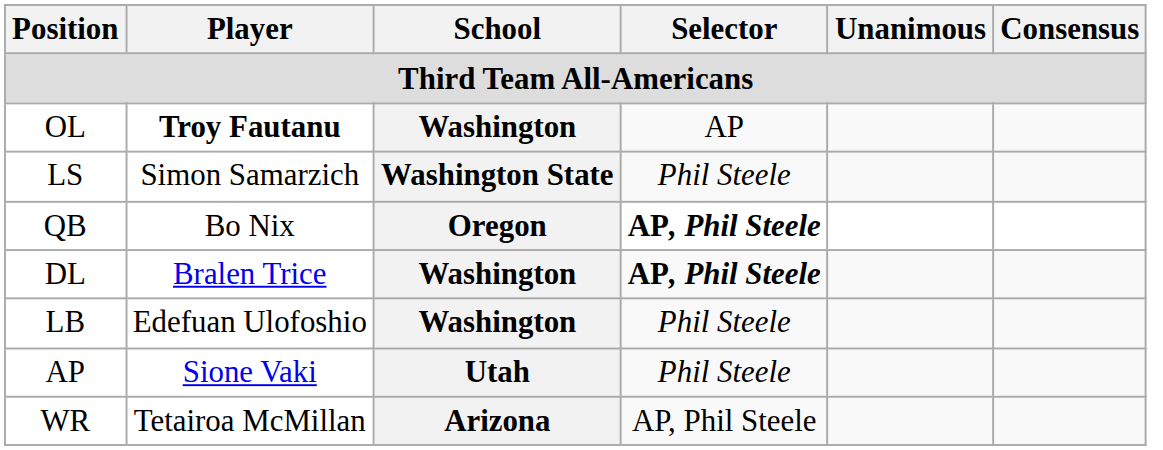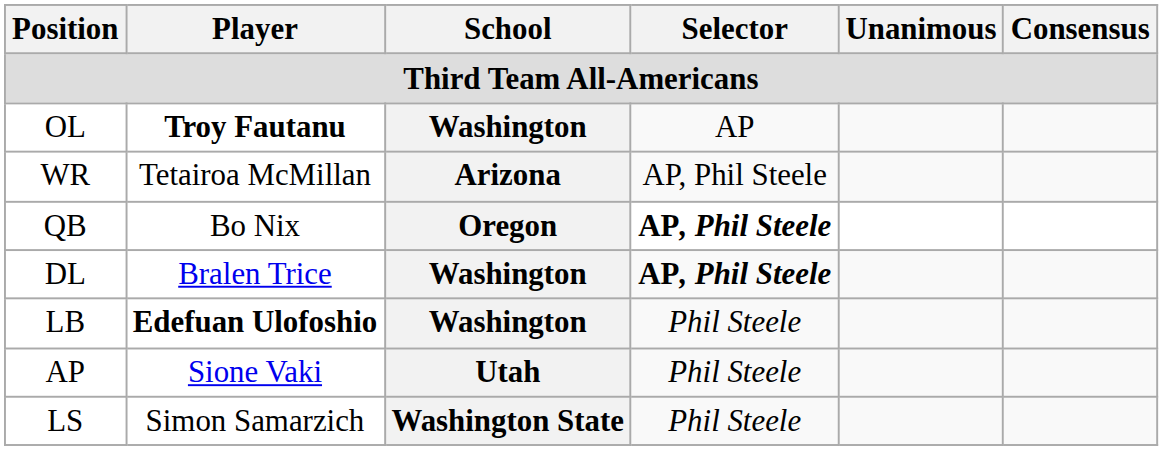rows swapped: (65, 420) <-> (65, 175)
(250, 322) normal -> (255, 322) bold
